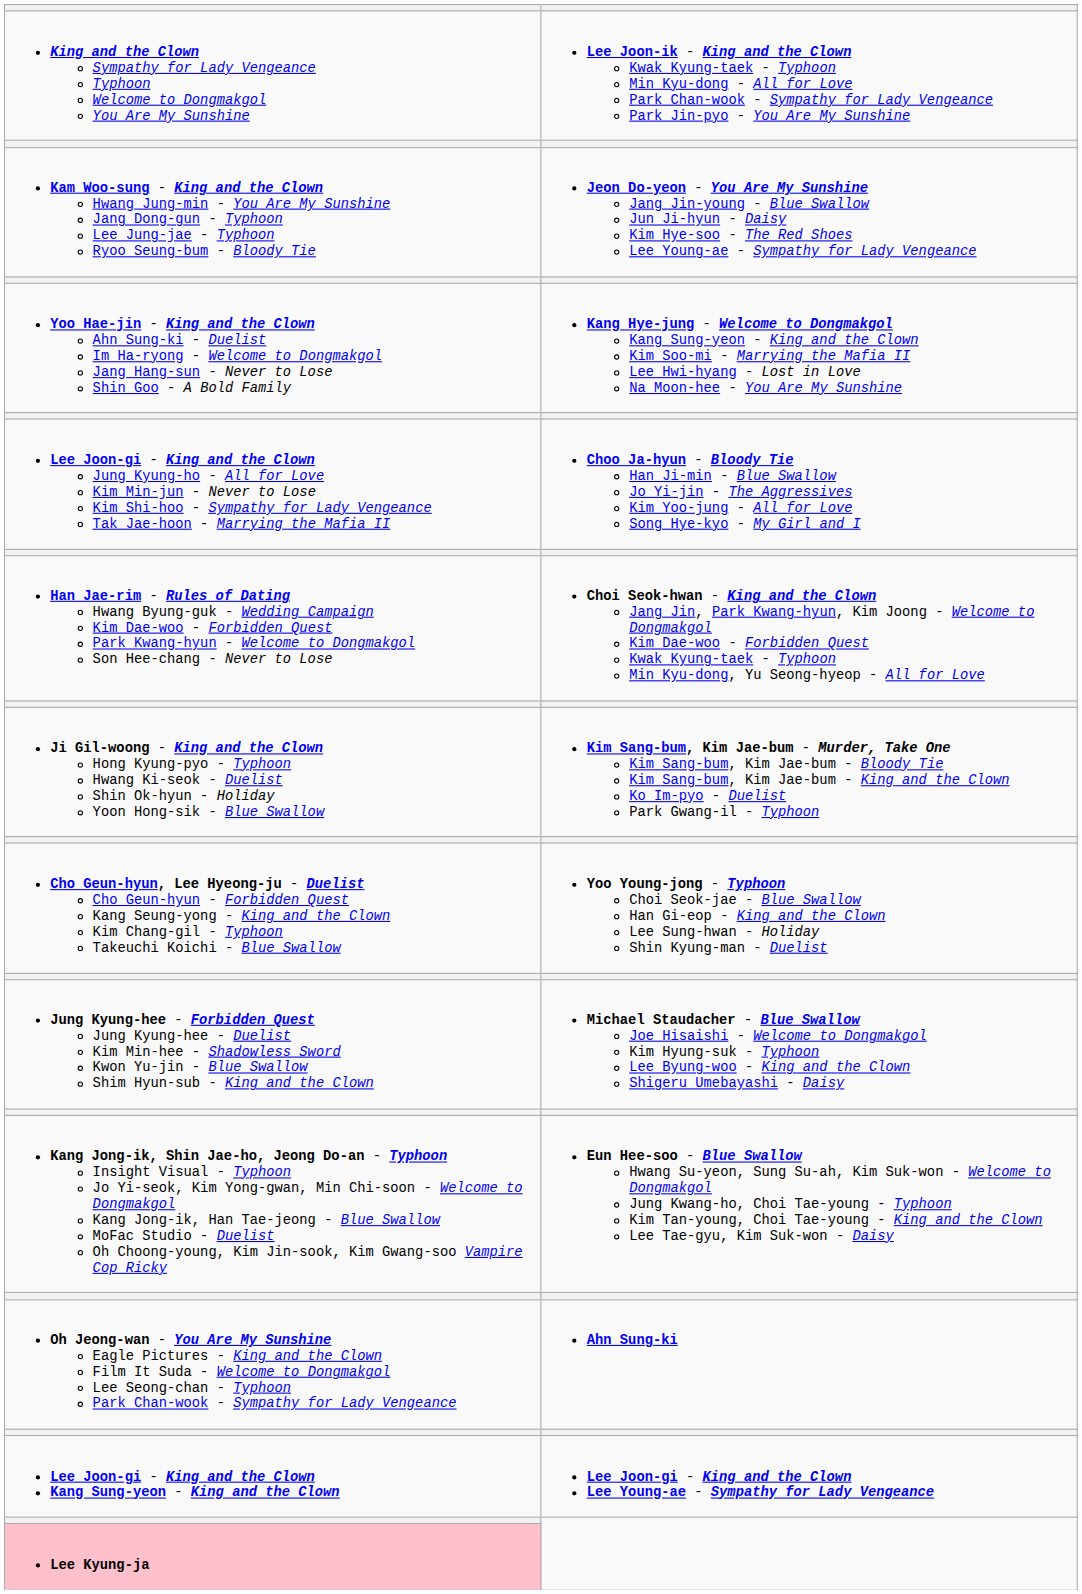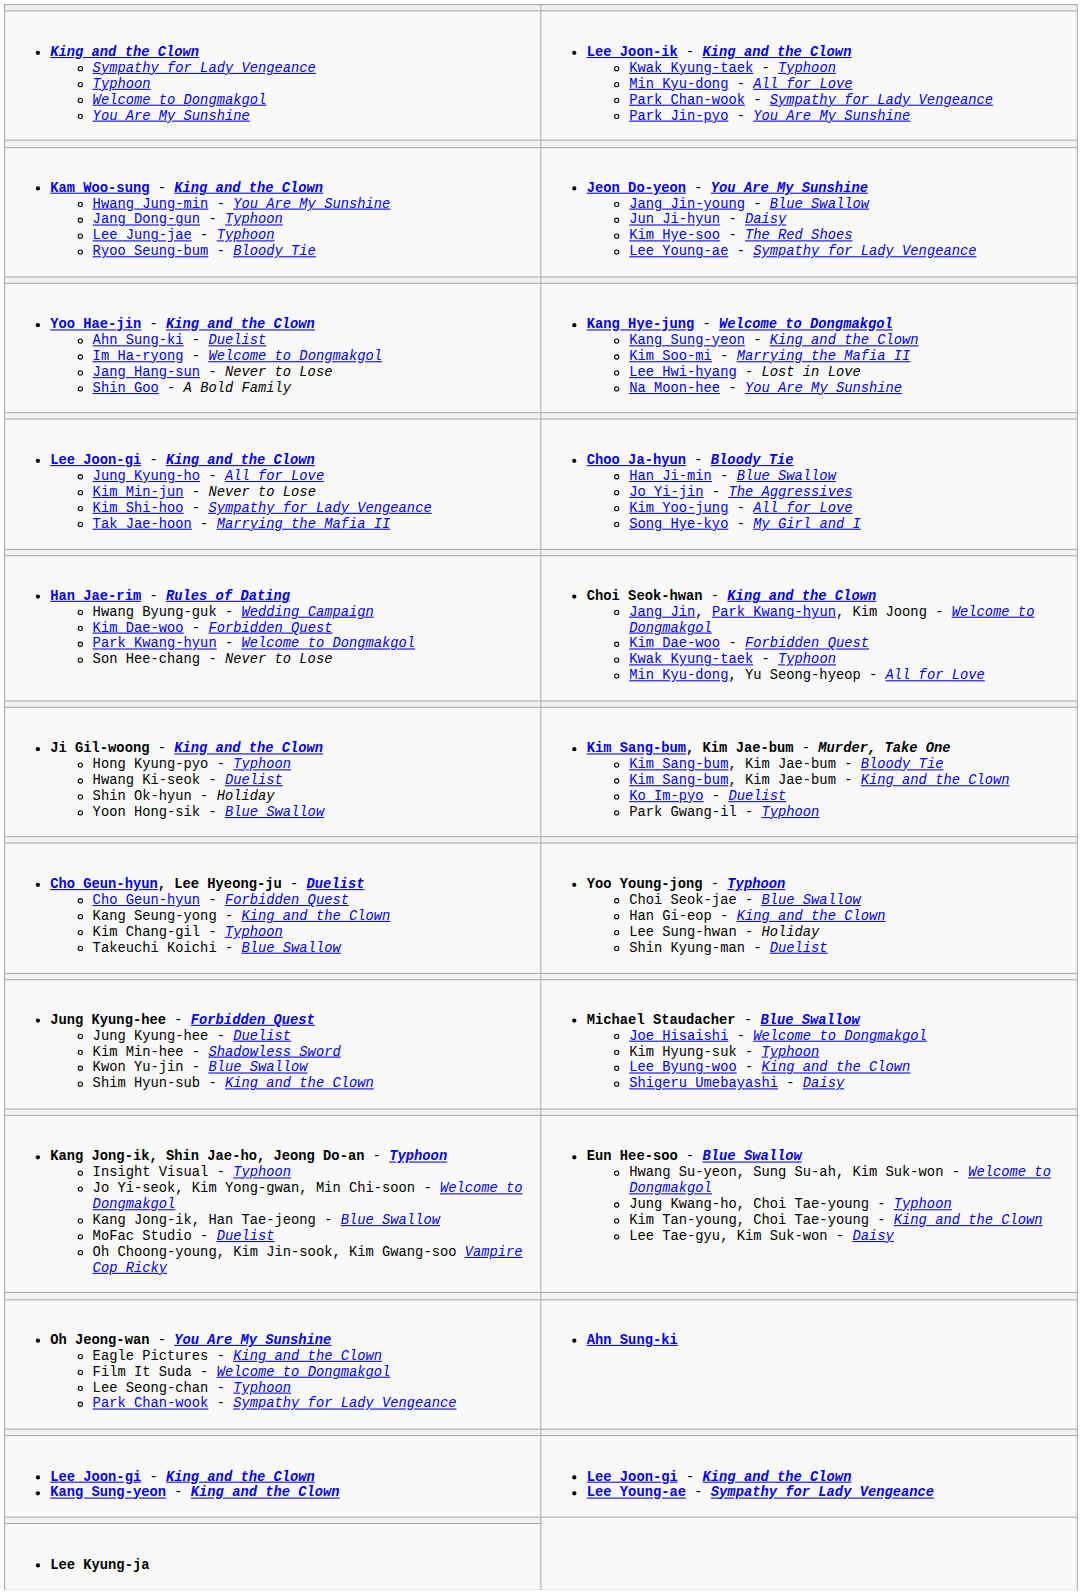(273, 1565) pink background -> (273, 1565) no background
